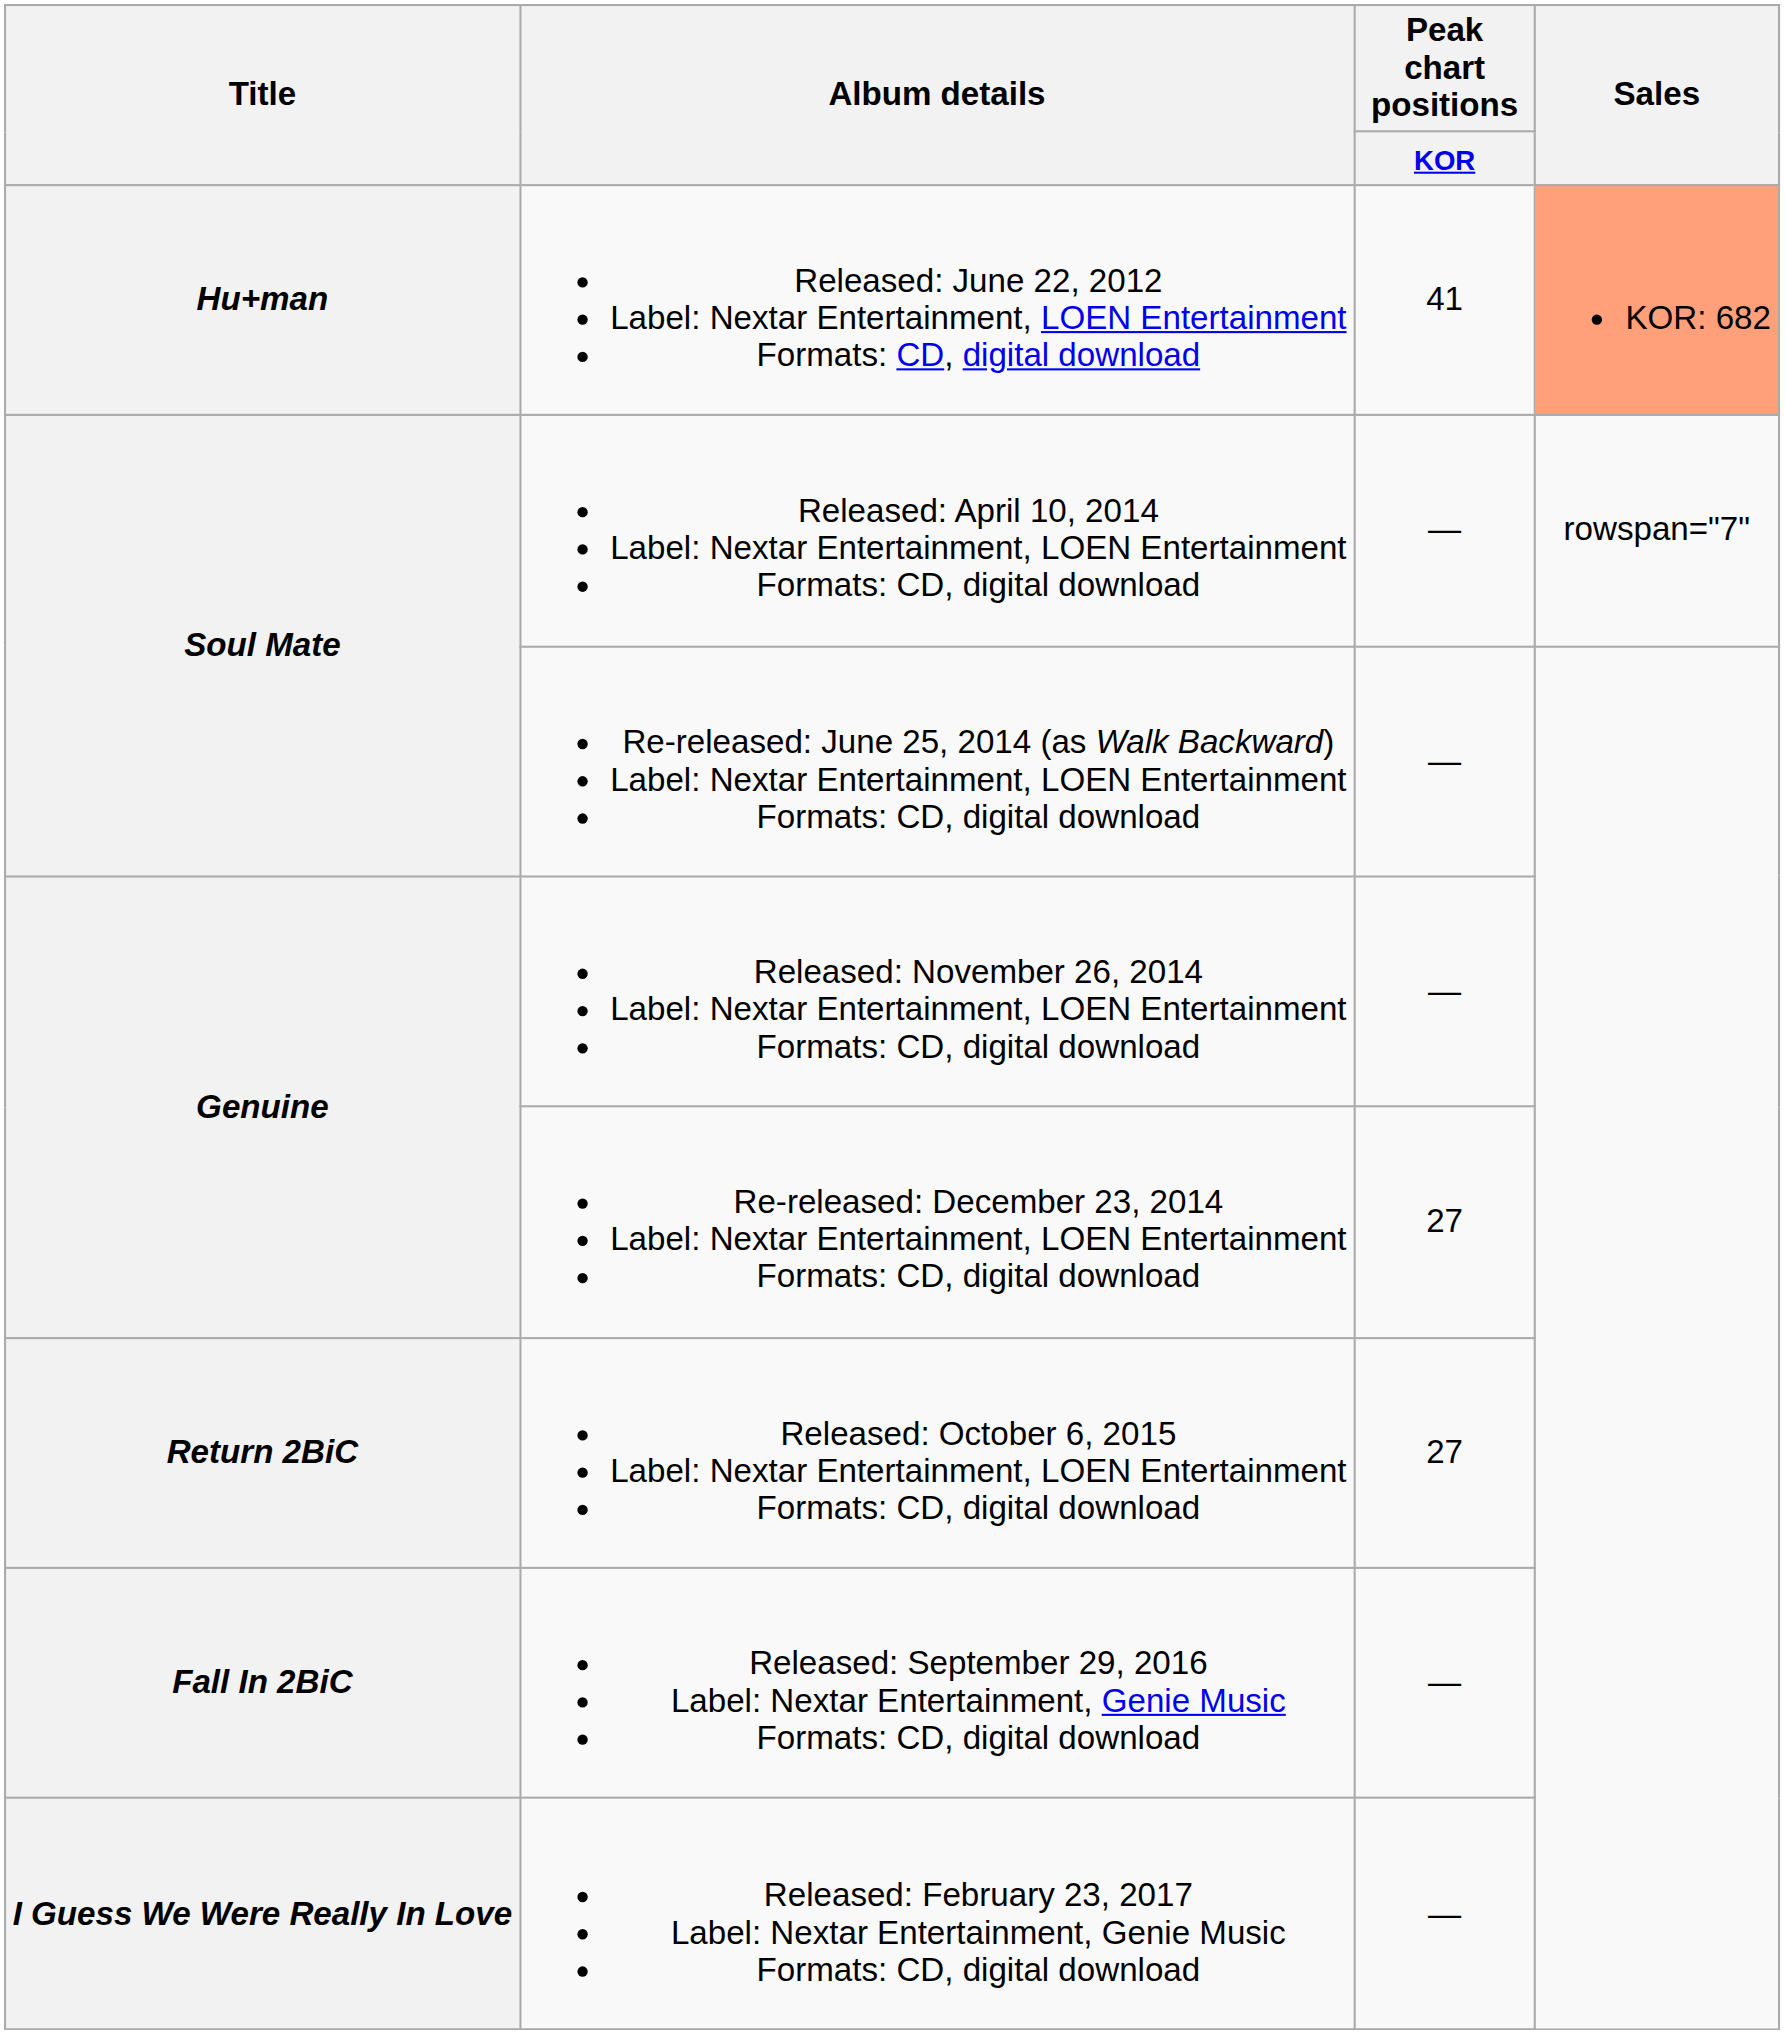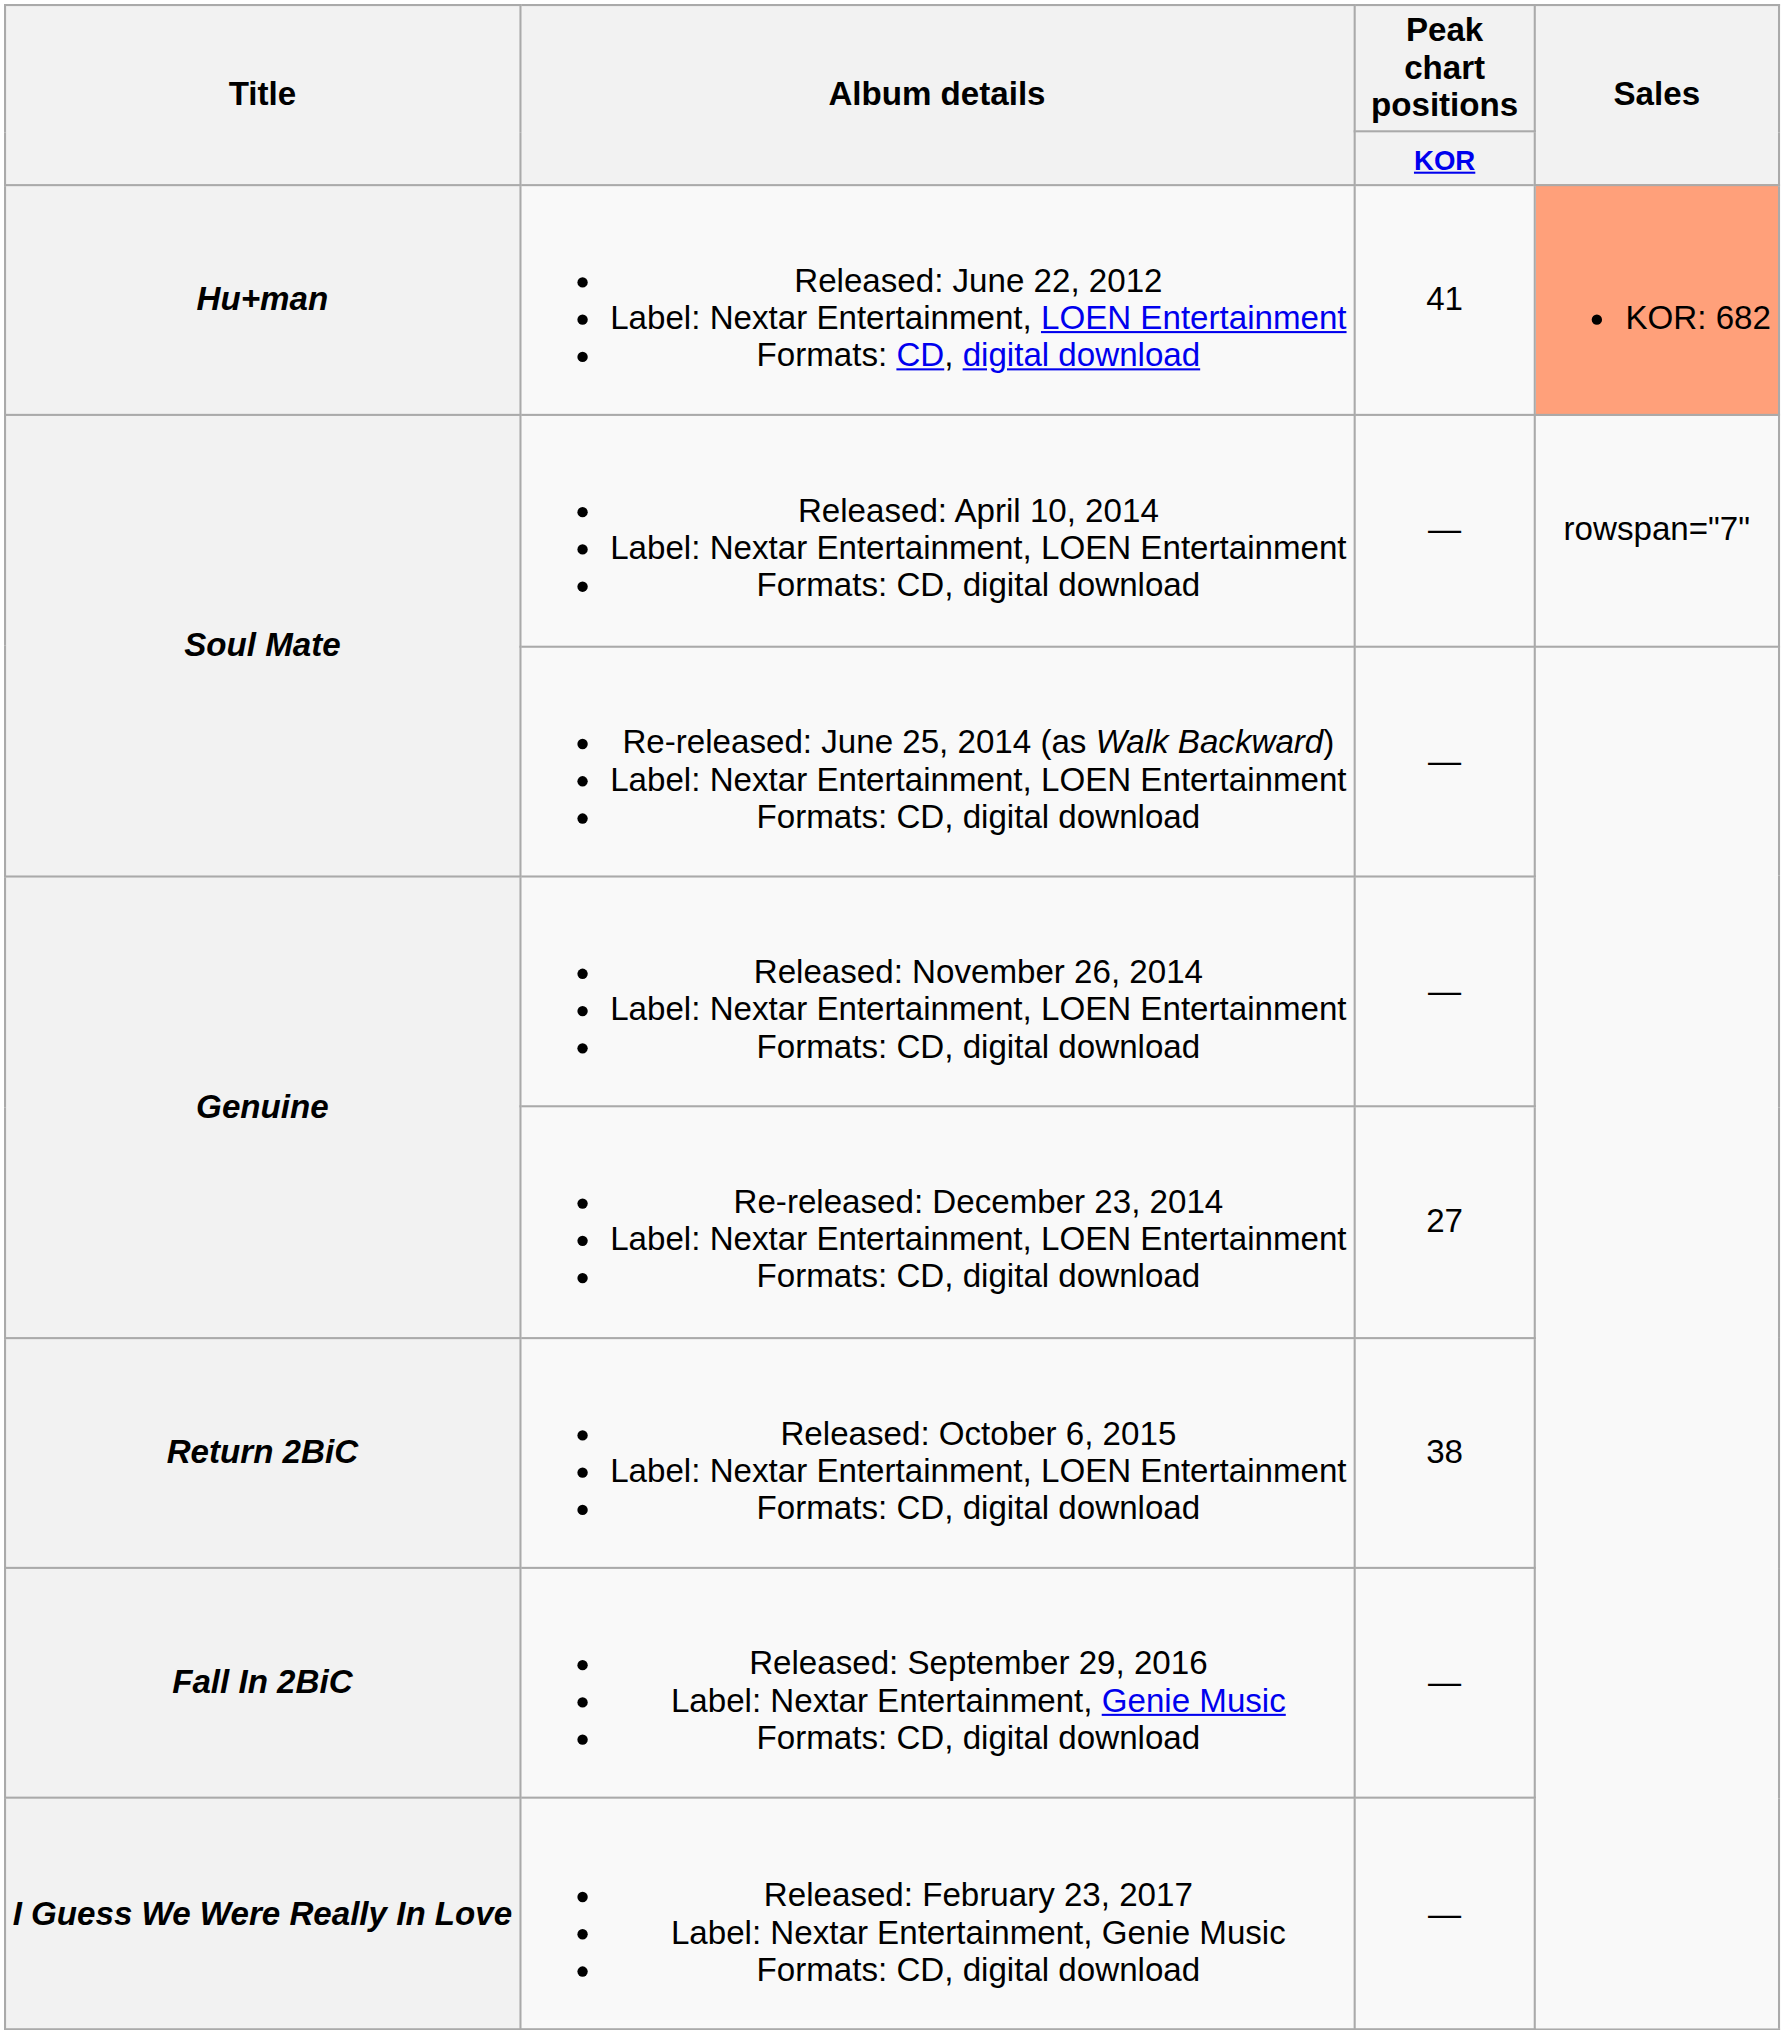(1445, 1452) 27 -> (1445, 1452) 38
